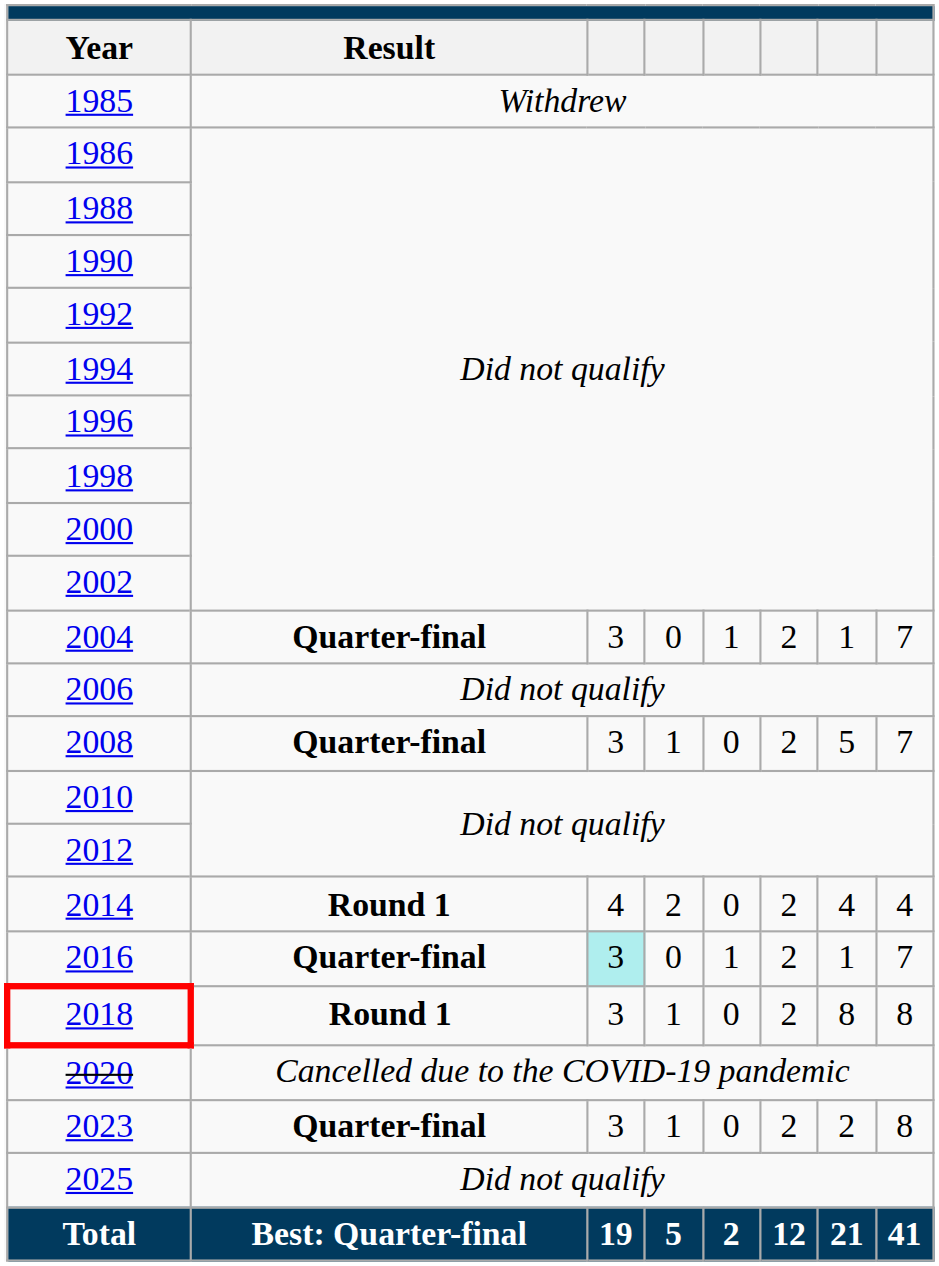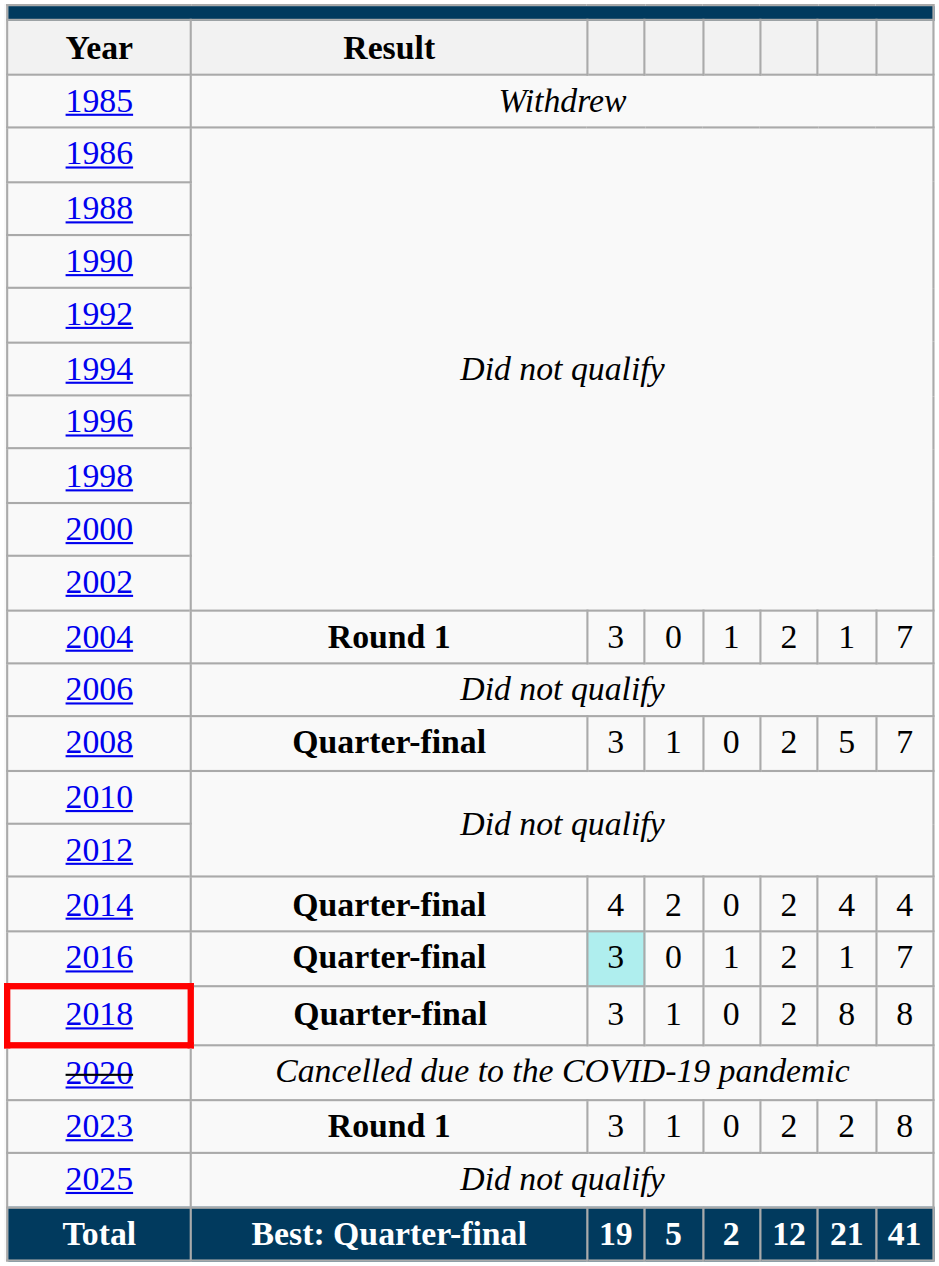(389, 635) Quarter-final -> (389, 635) Round 1
(389, 903) Round 1 -> (389, 903) Quarter-final
(390, 1014) Round 1 -> (390, 1014) Quarter-final
(389, 1126) Quarter-final -> (389, 1126) Round 1
